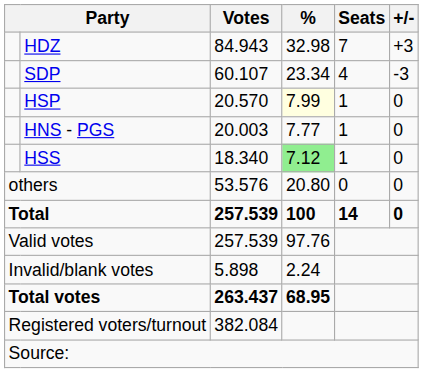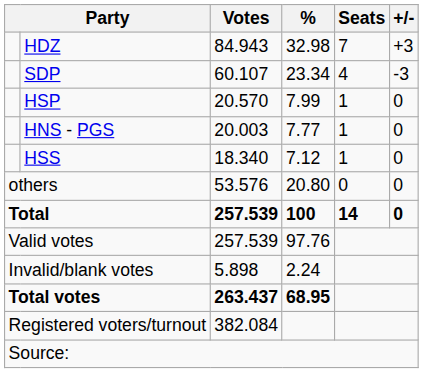(303, 102) lightyellow background -> (303, 102) no background
(303, 158) lightgreen background -> (303, 158) no background
